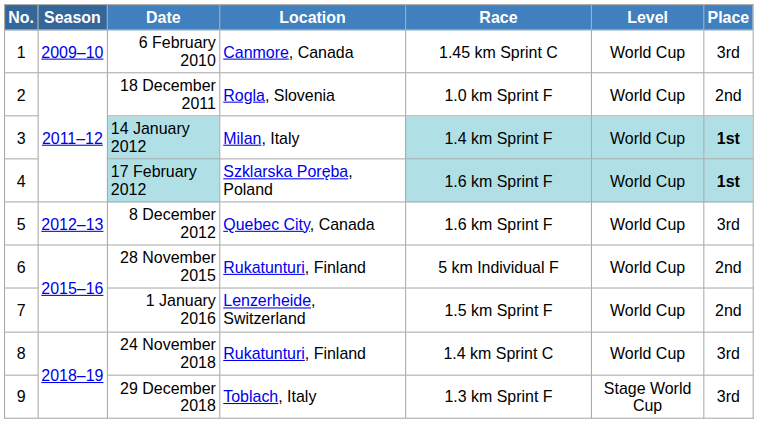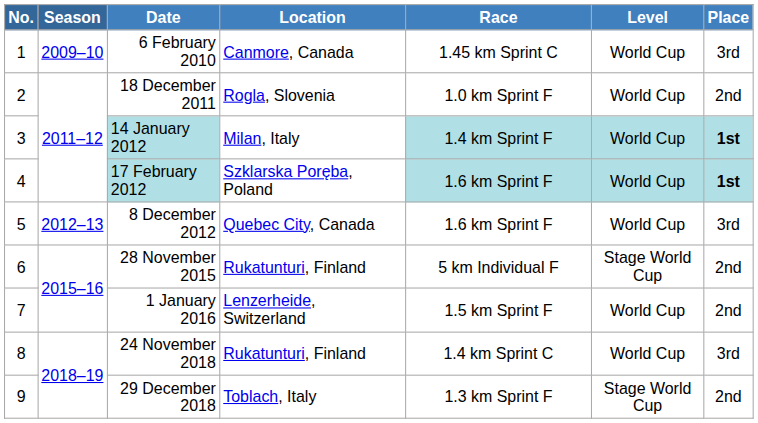(648, 267) World Cup -> (648, 267) Stage World Cup
(728, 396) 3rd -> (728, 396) 2nd
